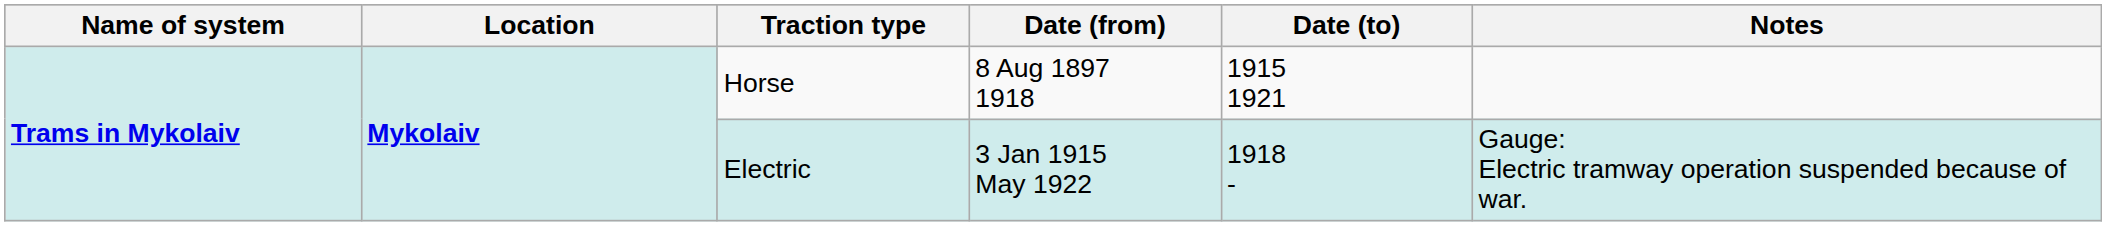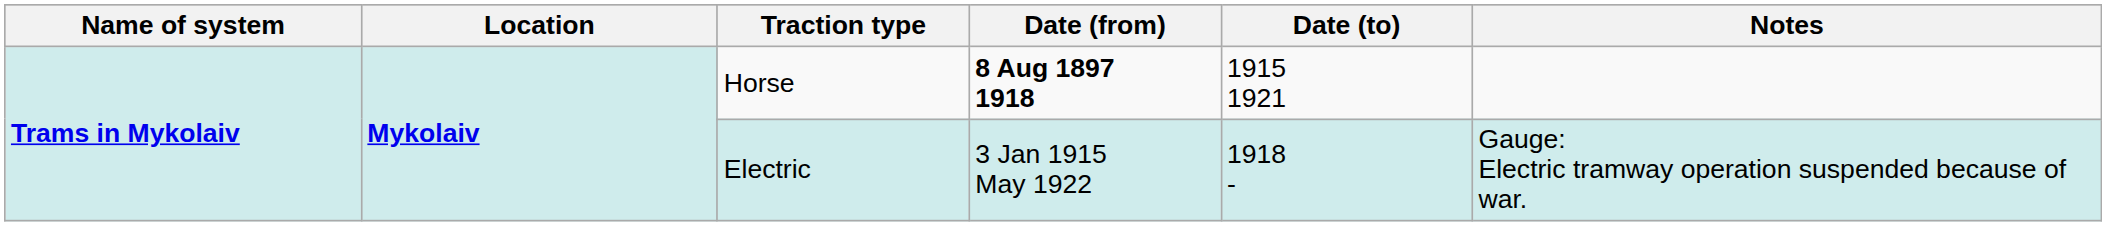(1043, 82) normal -> (1045, 82) bold
